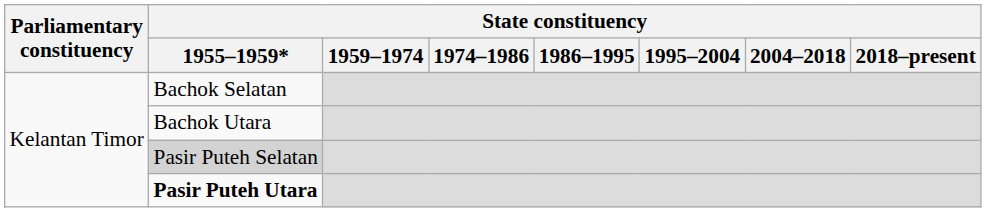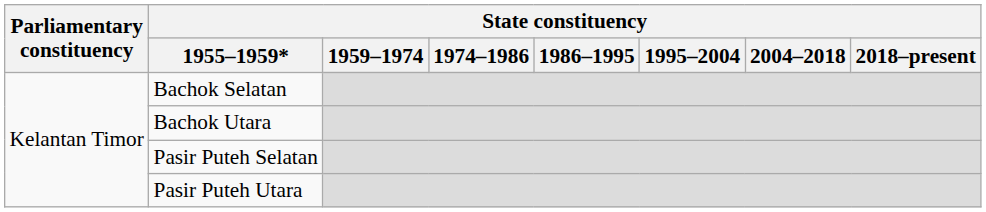(236, 156) lightgrey background -> (236, 156) no background
(236, 190) bold -> (228, 190) normal
